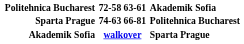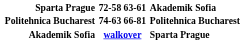(50, 8) Politehnica Bucharest -> (65, 8) Sparta Prague
(65, 21) Sparta Prague -> (50, 21) Politehnica Bucharest
